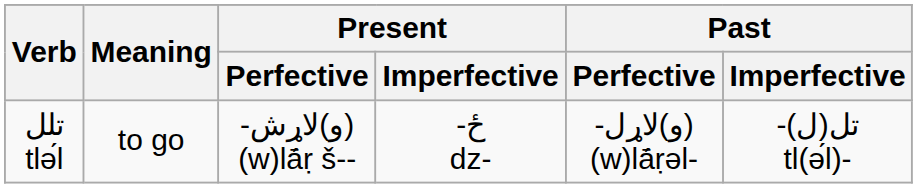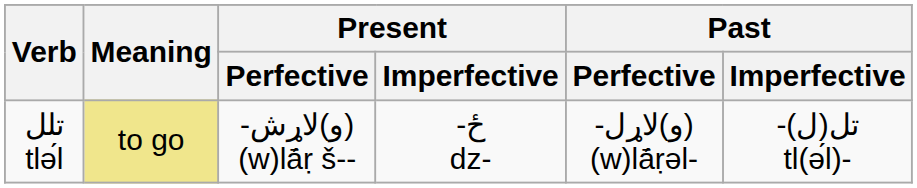(151, 140) no background -> (151, 140) khaki background
